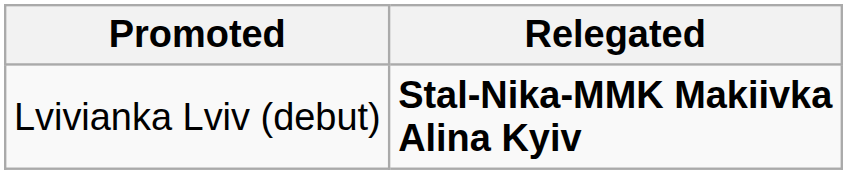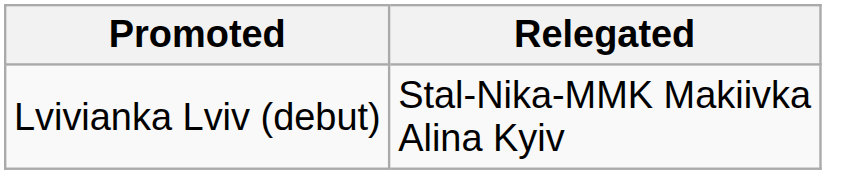(615, 116) bold -> (605, 116) normal
